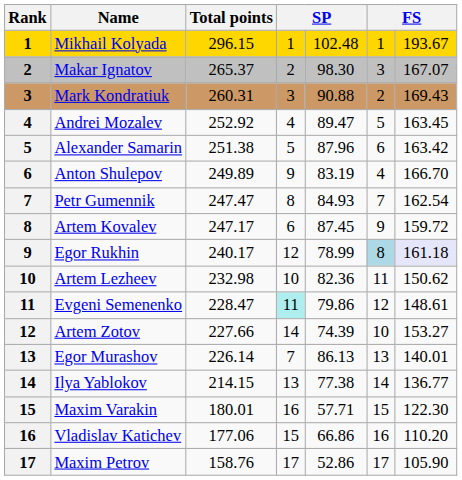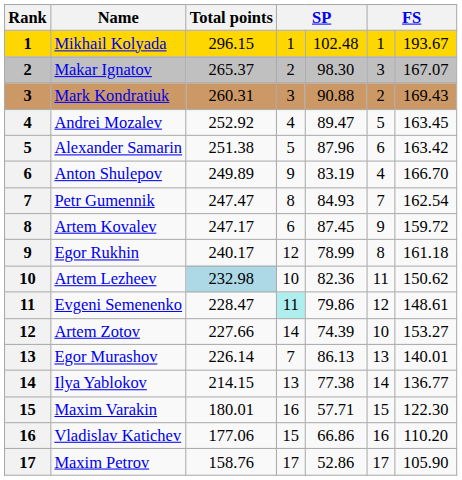(381, 252) lightblue background -> (381, 252) no background
(426, 252) lavender background -> (426, 252) no background
(231, 278) no background -> (231, 278) lightblue background
